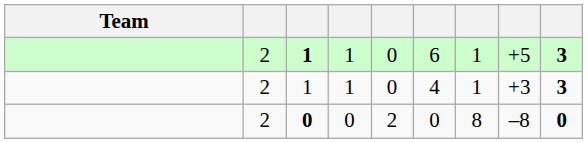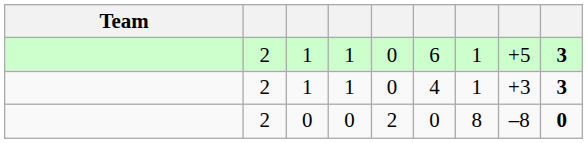(307, 54) bold -> (307, 54) normal
(307, 120) bold -> (307, 120) normal
